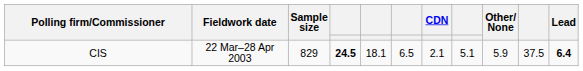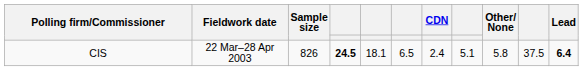(309, 53) 829 -> (309, 53) 826
(437, 53) 2.1 -> (437, 53) 2.4
(501, 53) 5.9 -> (501, 53) 5.8
